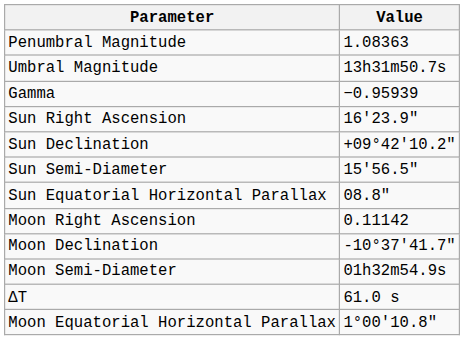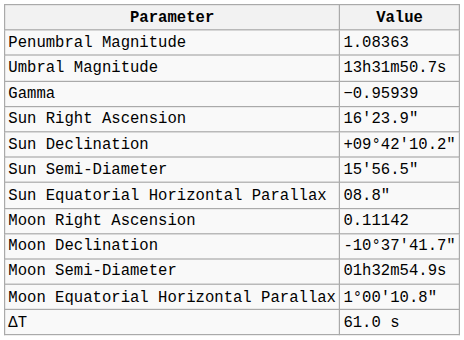rows swapped: (172, 322) <-> (18, 297)
